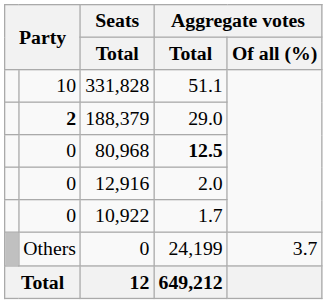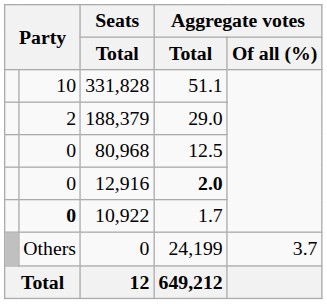(71, 118) bold -> (71, 118) normal
(205, 151) bold -> (205, 151) normal
(210, 183) normal -> (210, 183) bold
(71, 216) normal -> (71, 216) bold
